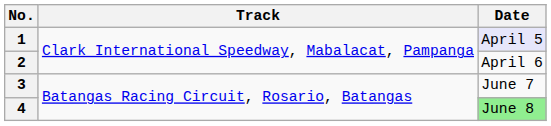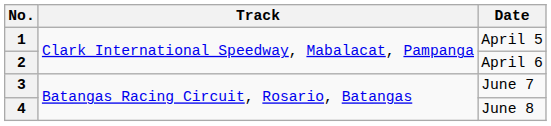(512, 39) lavender background -> (512, 39) no background
(508, 109) lightgreen background -> (508, 109) no background
